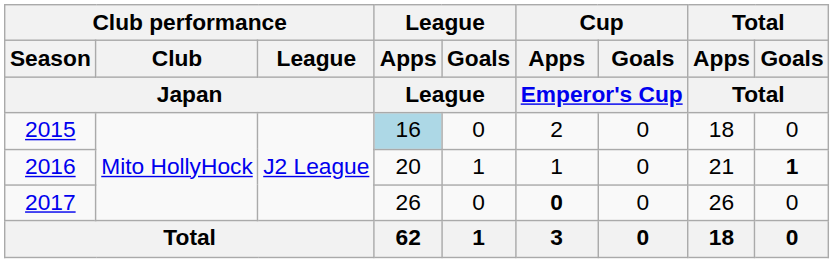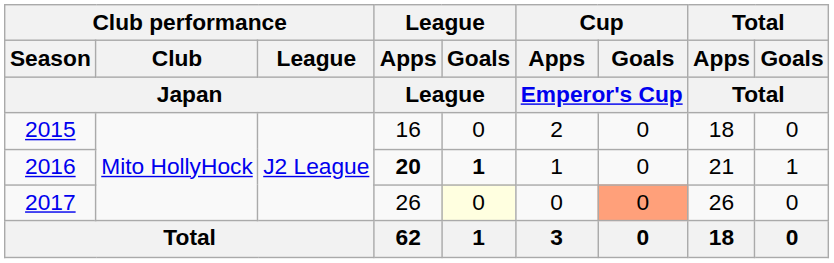(408, 130) lightblue background -> (408, 130) no background
(408, 166) normal -> (408, 166) bold
(479, 166) normal -> (479, 166) bold
(792, 166) bold -> (792, 166) normal
(479, 202) no background -> (479, 202) lightyellow background
(557, 202) bold -> (557, 202) normal
(643, 202) no background -> (643, 202) lightsalmon background
